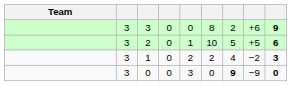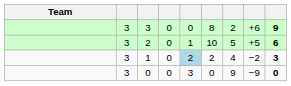(191, 58) no background -> (191, 58) lightblue background
(233, 73) bold -> (233, 73) normal
